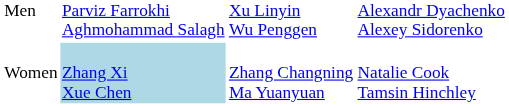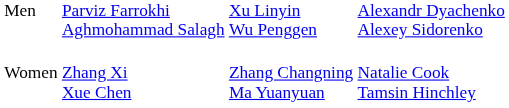(97, 82) lightblue background -> (97, 82) no background
